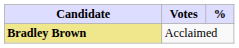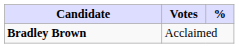(47, 33) khaki background -> (47, 33) no background
